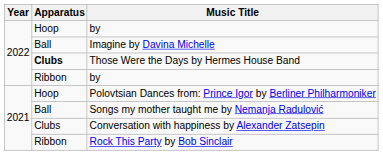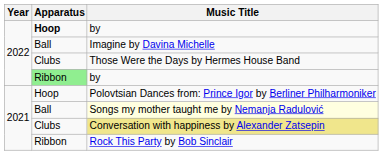(46, 28) normal -> (47, 28) bold
(48, 61) bold -> (47, 61) normal
(50, 77) no background -> (50, 77) lightgreen background
(207, 110) no background -> (207, 110) lightyellow background
(207, 126) no background -> (207, 126) khaki background
